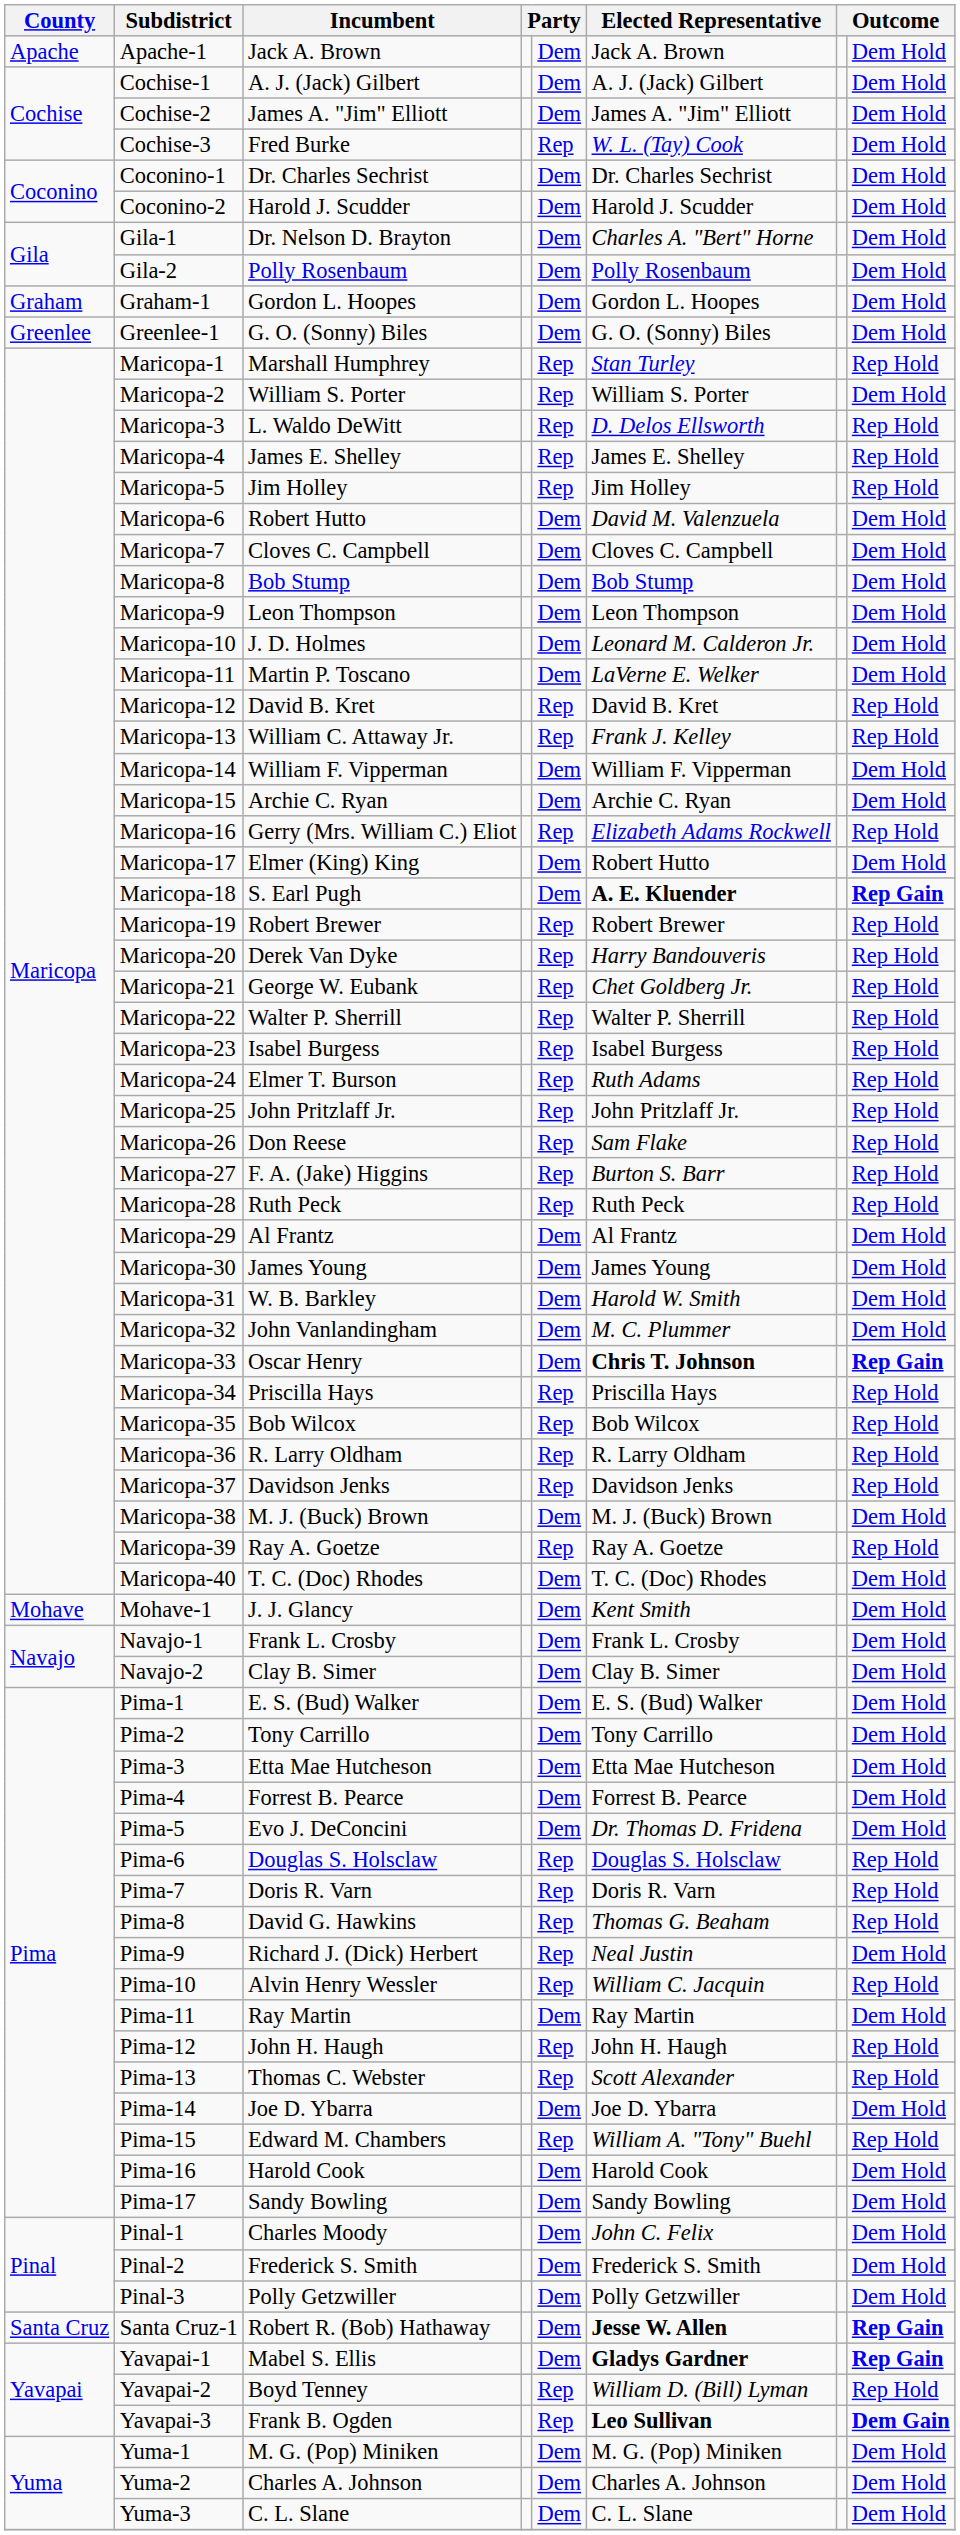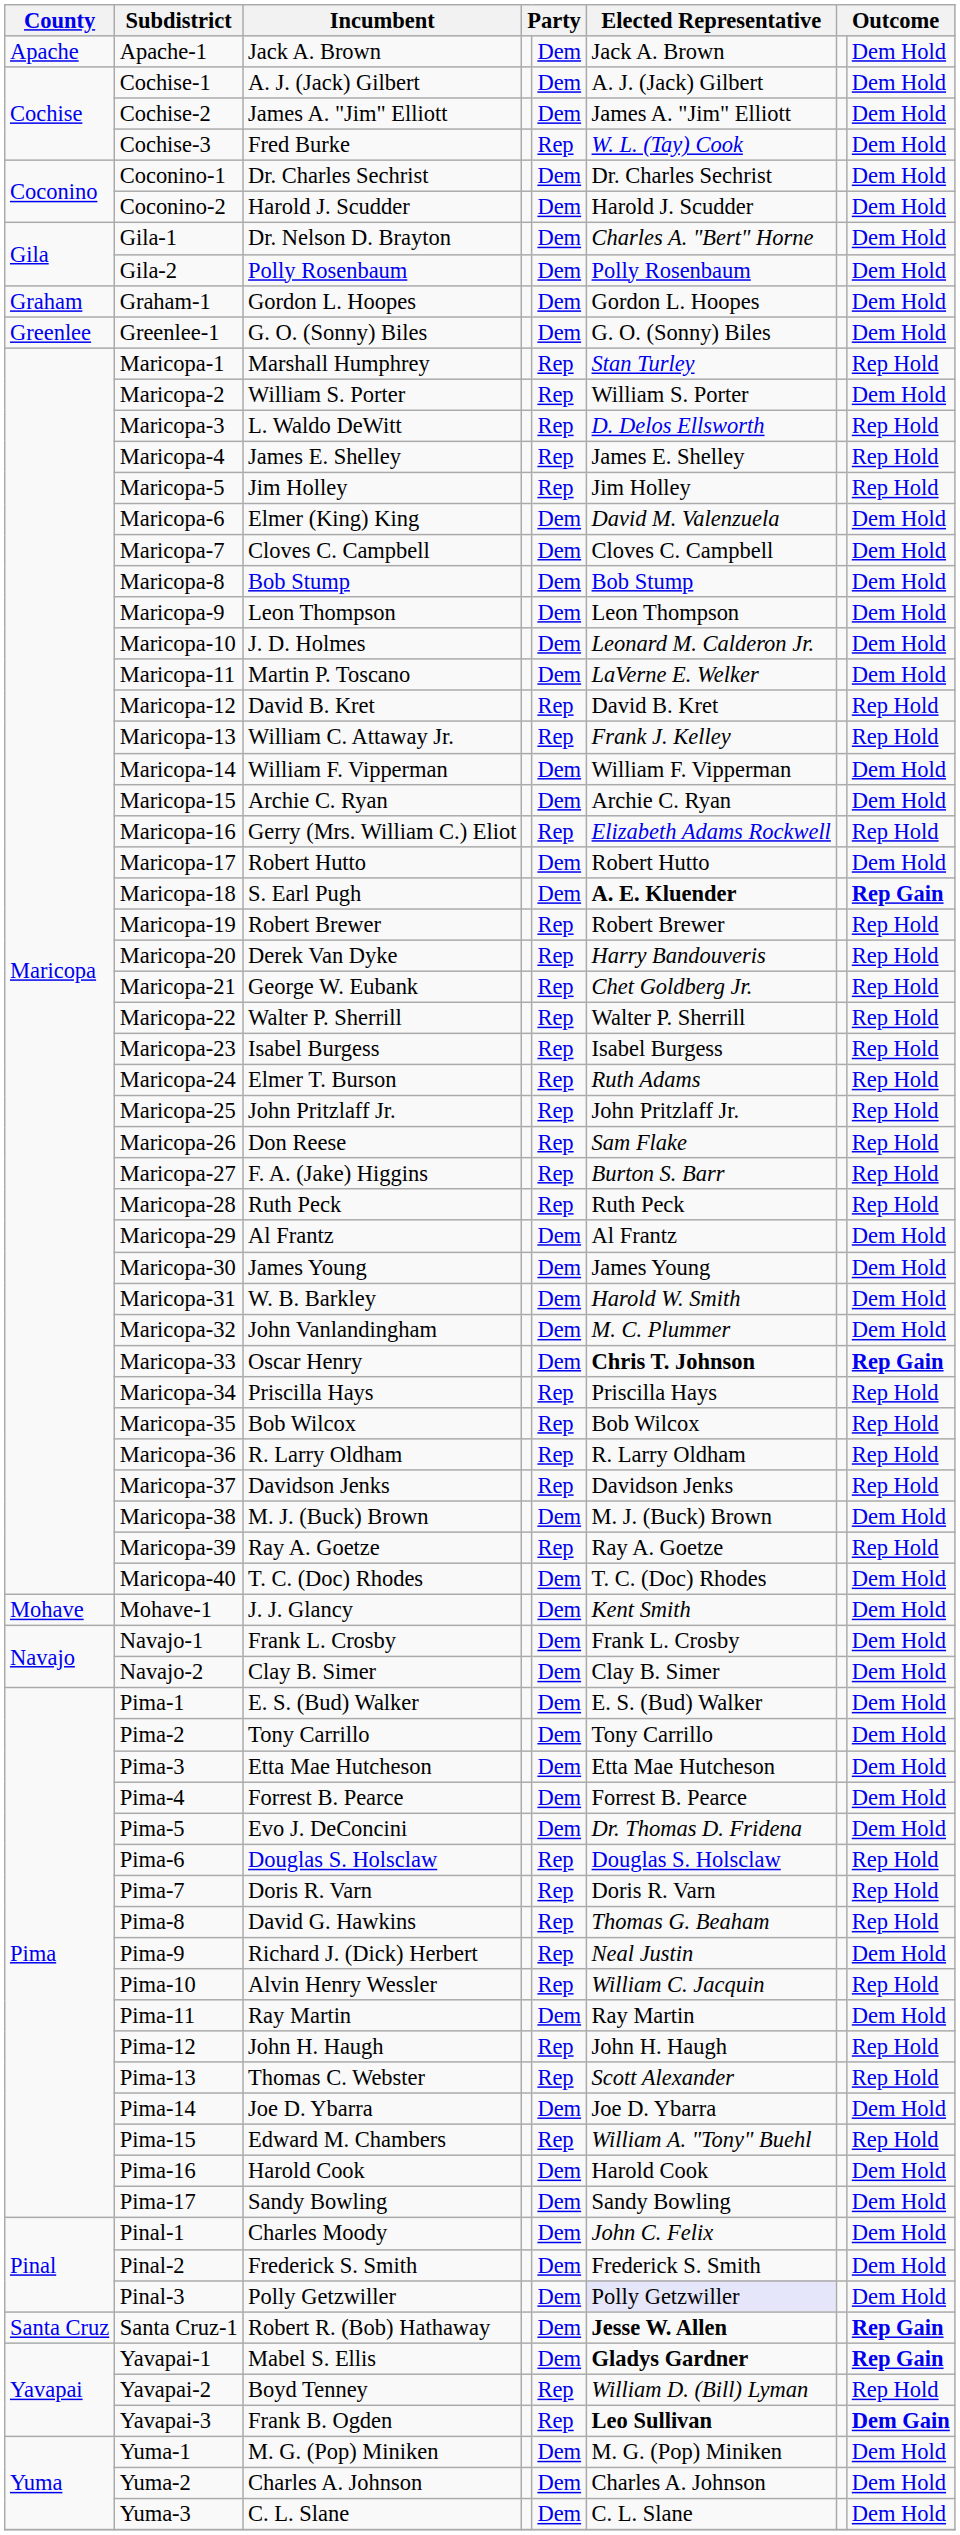(307, 519) Robert Hutto -> (334, 519) Elmer (King) King
(334, 861) Elmer (King) King -> (307, 861) Robert Hutto
(666, 2295) no background -> (666, 2295) lavender background
